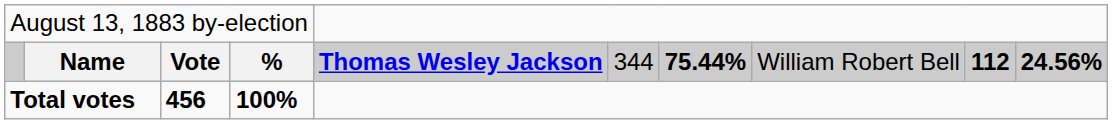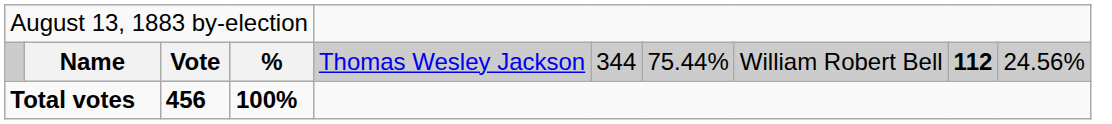(461, 61) bold -> (452, 61) normal
(705, 61) bold -> (688, 61) normal
(1061, 61) bold -> (1044, 61) normal
